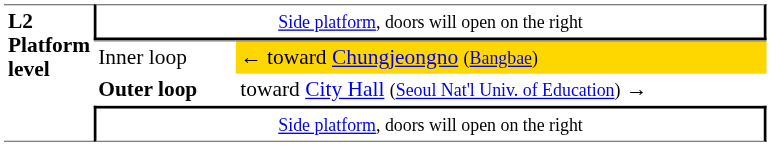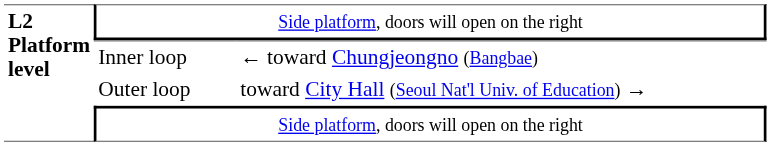(389, 57) gold background -> (389, 57) no background
(148, 89) bold -> (144, 89) normal
